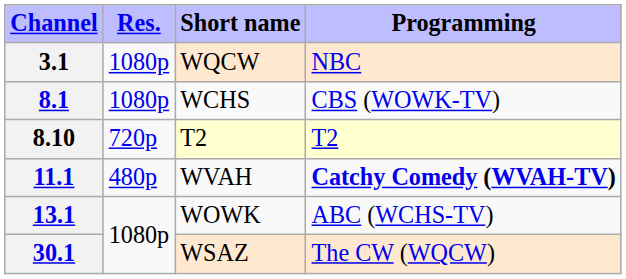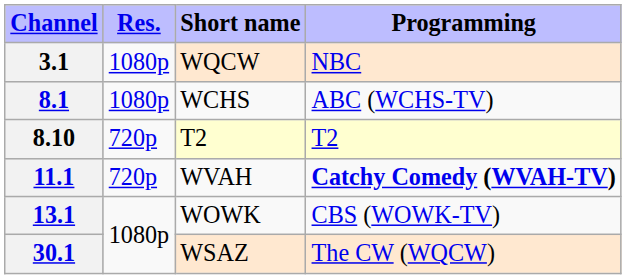(406, 100) CBS (WOWK-TV) -> (402, 100) ABC (WCHS-TV)
(133, 176) 480p -> (133, 176) 720p
(402, 215) ABC (WCHS-TV) -> (406, 215) CBS (WOWK-TV)
